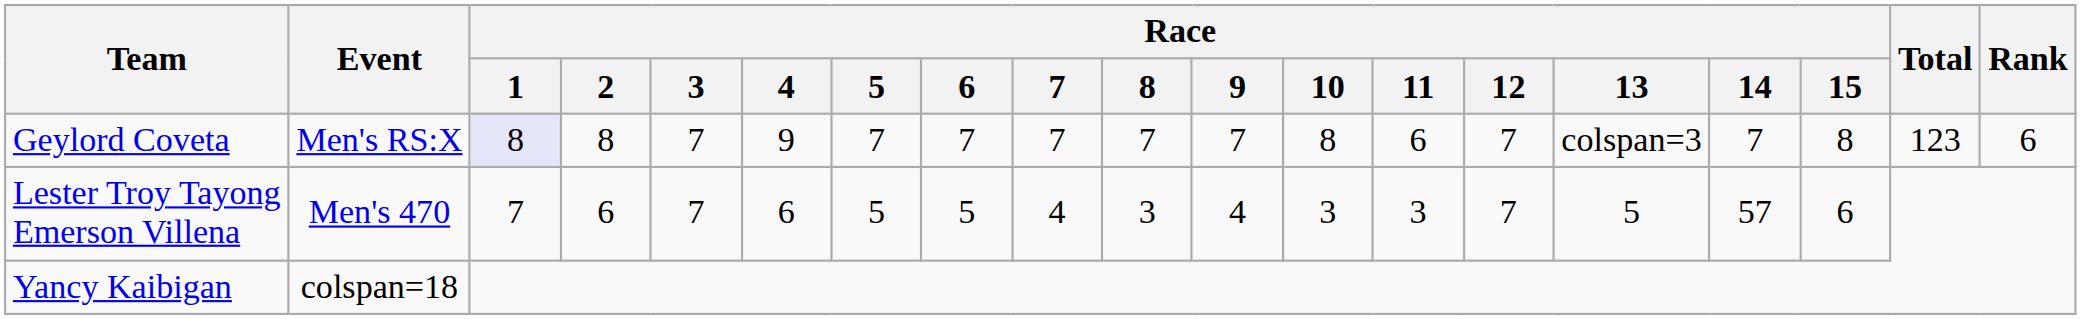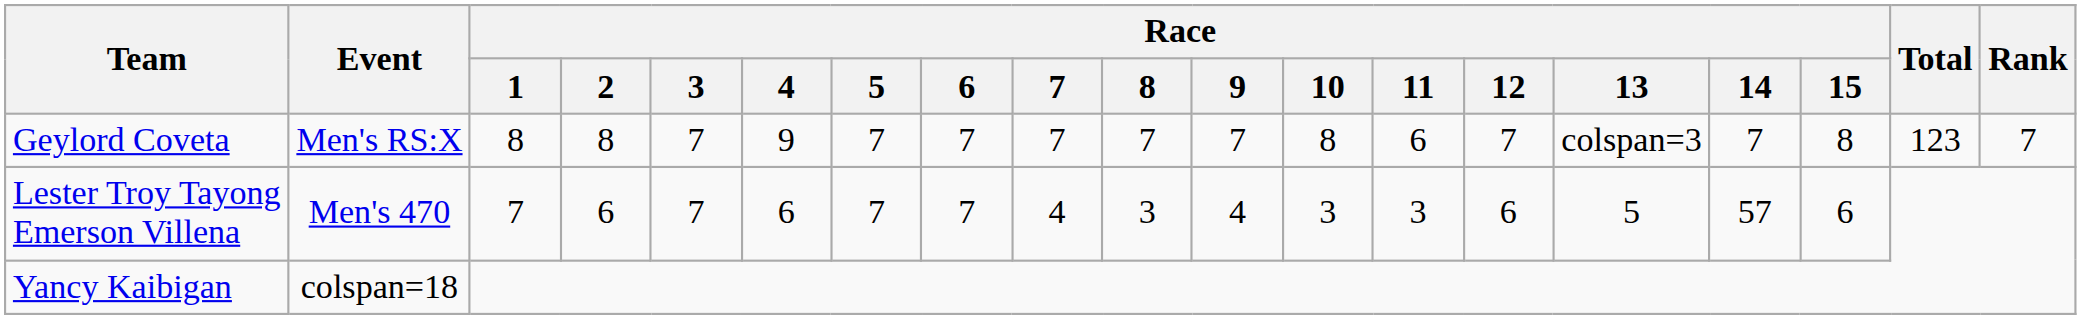(516, 139) lavender background -> (516, 139) no background
(2028, 139) 6 -> (2028, 139) 7
(877, 212) 5 -> (877, 212) 7
(967, 212) 5 -> (967, 212) 7
(1508, 212) 7 -> (1508, 212) 6
